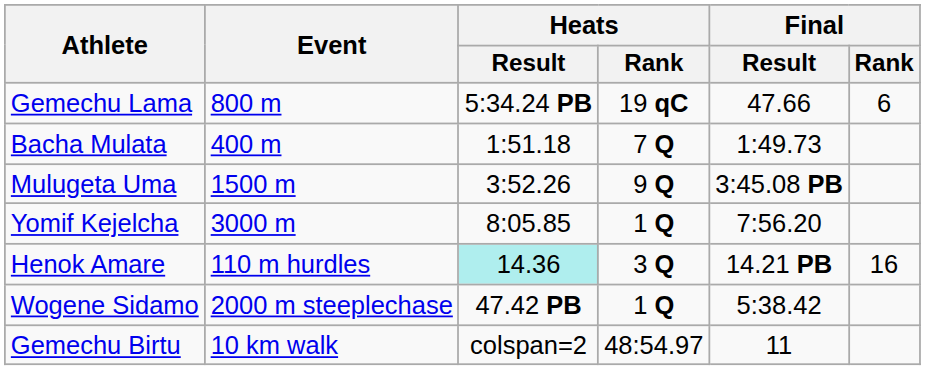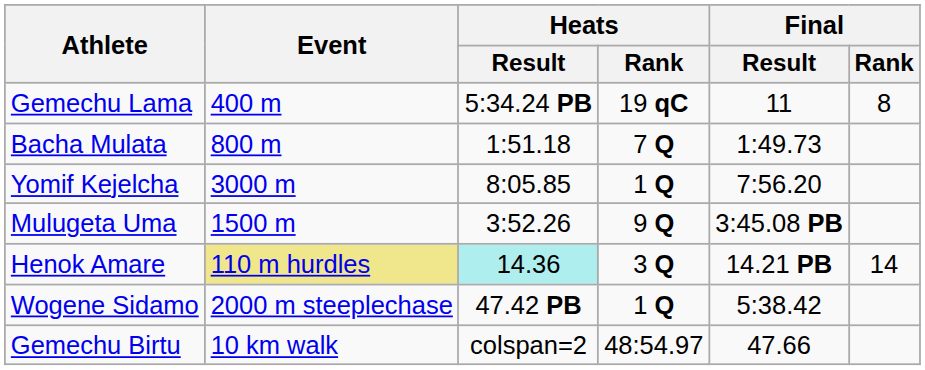(246, 104) 800 m -> (246, 104) 400 m
(779, 104) 47.66 -> (779, 104) 11
(884, 104) 6 -> (884, 104) 8
(246, 144) 400 m -> (246, 144) 800 m
rows swapped: (94, 184) <-> (95, 224)
(290, 265) no background -> (290, 265) khaki background
(884, 265) 16 -> (884, 265) 14
(779, 345) 11 -> (779, 345) 47.66
